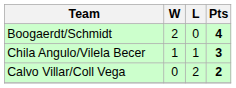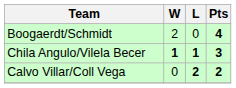(175, 53) normal -> (175, 53) bold
(196, 53) normal -> (196, 53) bold
(196, 72) normal -> (196, 72) bold
